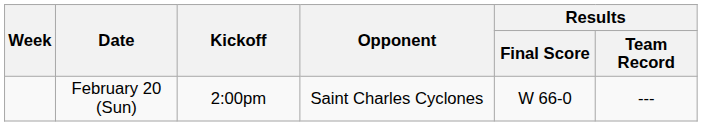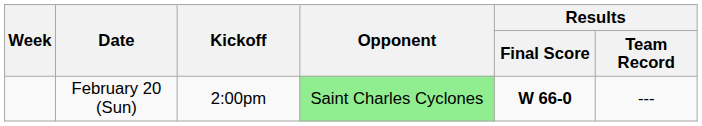(397, 98) no background -> (397, 98) lightgreen background
(545, 98) normal -> (545, 98) bold
